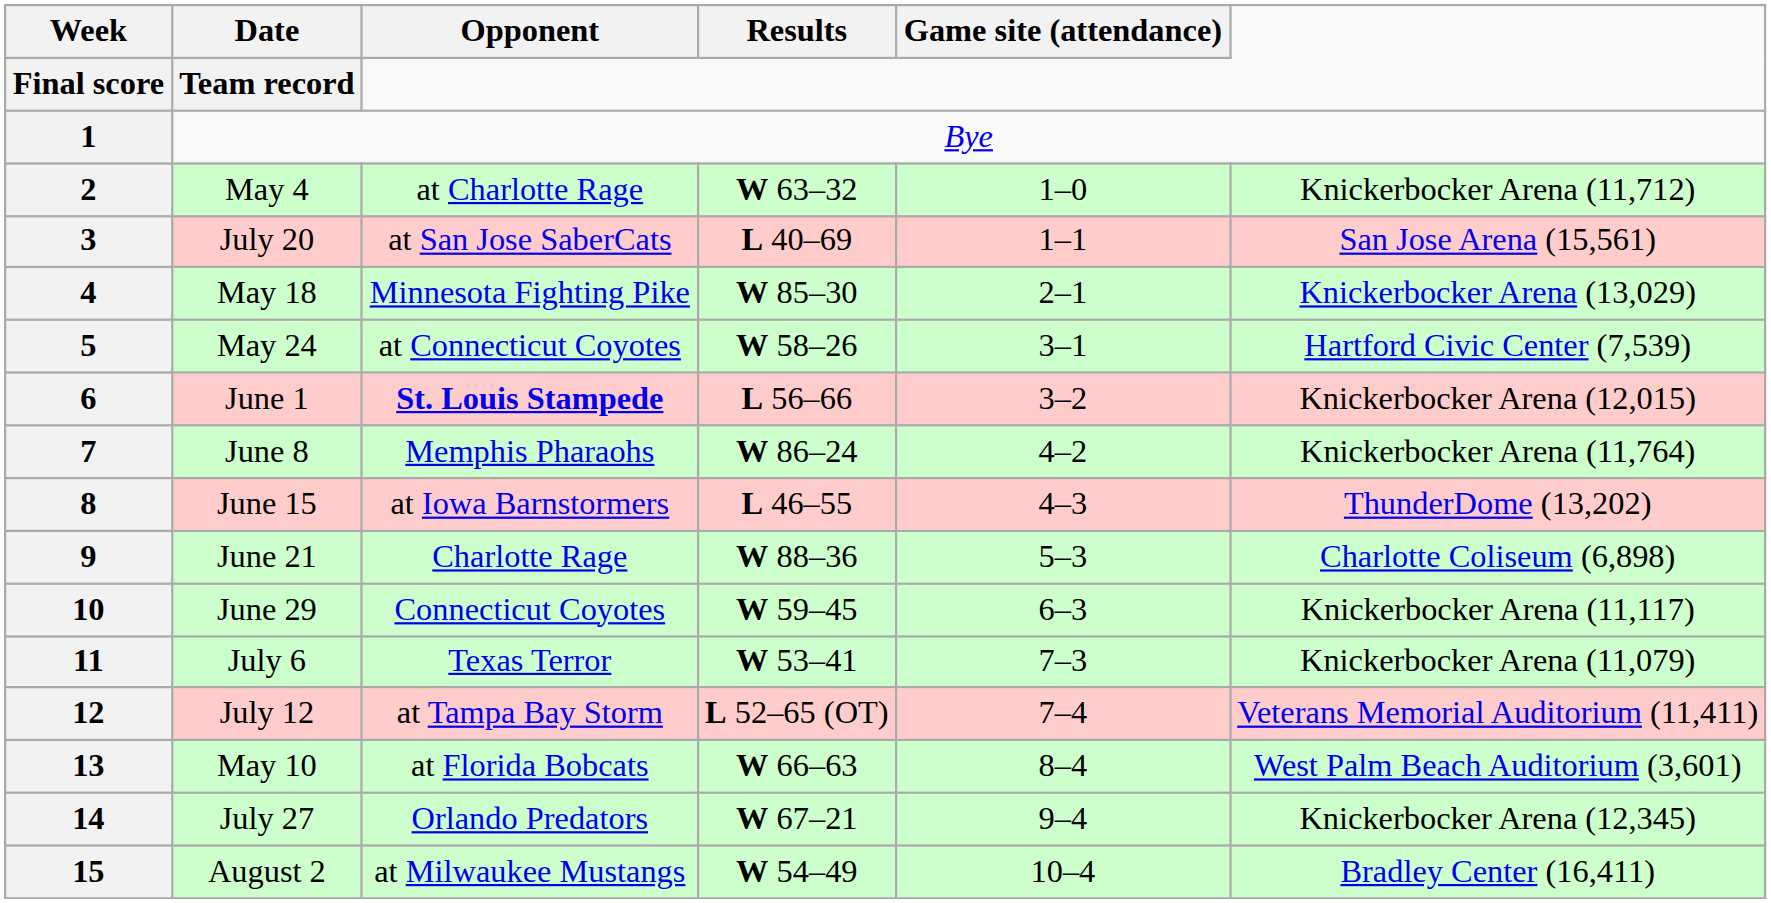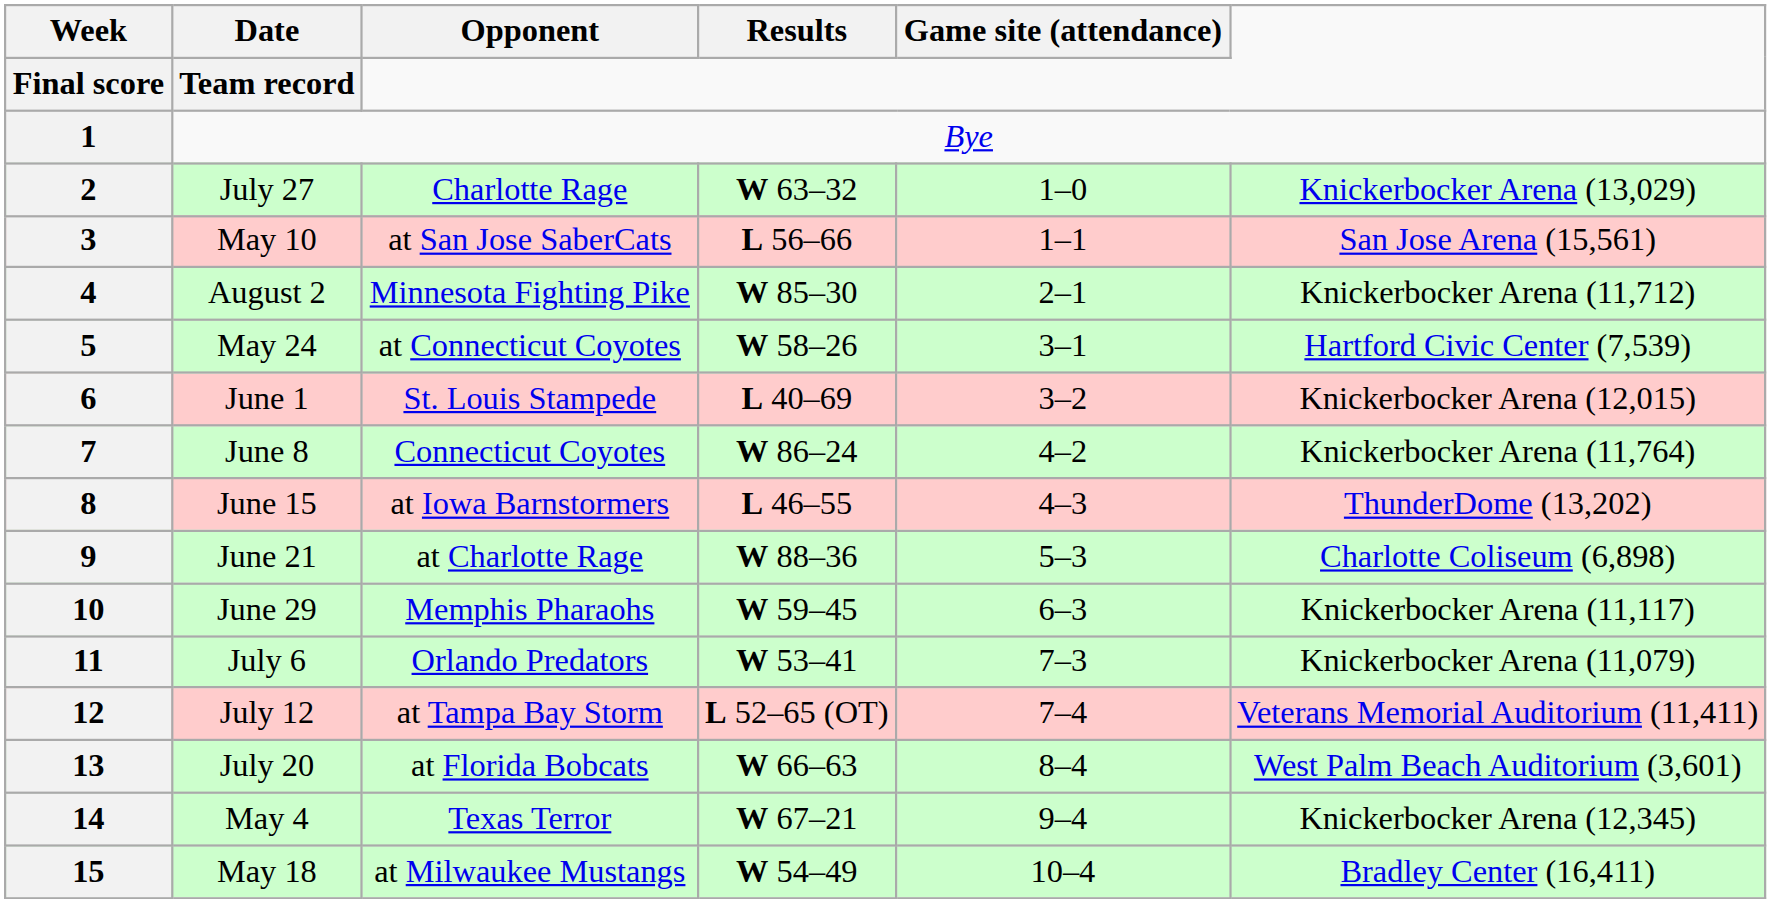(267, 188) May 4 -> (267, 188) July 27
(530, 188) at Charlotte Rage -> (530, 188) Charlotte Rage
(1498, 188) Knickerbocker Arena (11,712) -> (1498, 188) Knickerbocker Arena (13,029)
(267, 240) July 20 -> (267, 240) May 10
(797, 240) L 40–69 -> (797, 240) L 56–66
(267, 293) May 18 -> (267, 293) August 2
(1498, 293) Knickerbocker Arena (13,029) -> (1498, 293) Knickerbocker Arena (11,712)
(530, 398) bold -> (530, 398) normal
(797, 398) L 56–66 -> (797, 398) L 40–69
(530, 450) Memphis Pharaohs -> (530, 450) Connecticut Coyotes
(530, 555) Charlotte Rage -> (530, 555) at Charlotte Rage
(530, 608) Connecticut Coyotes -> (530, 608) Memphis Pharaohs
(530, 660) Texas Terror -> (530, 660) Orlando Predators
(267, 765) May 10 -> (267, 765) July 20
(267, 818) July 27 -> (267, 818) May 4
(530, 818) Orlando Predators -> (530, 818) Texas Terror
(267, 870) August 2 -> (267, 870) May 18
